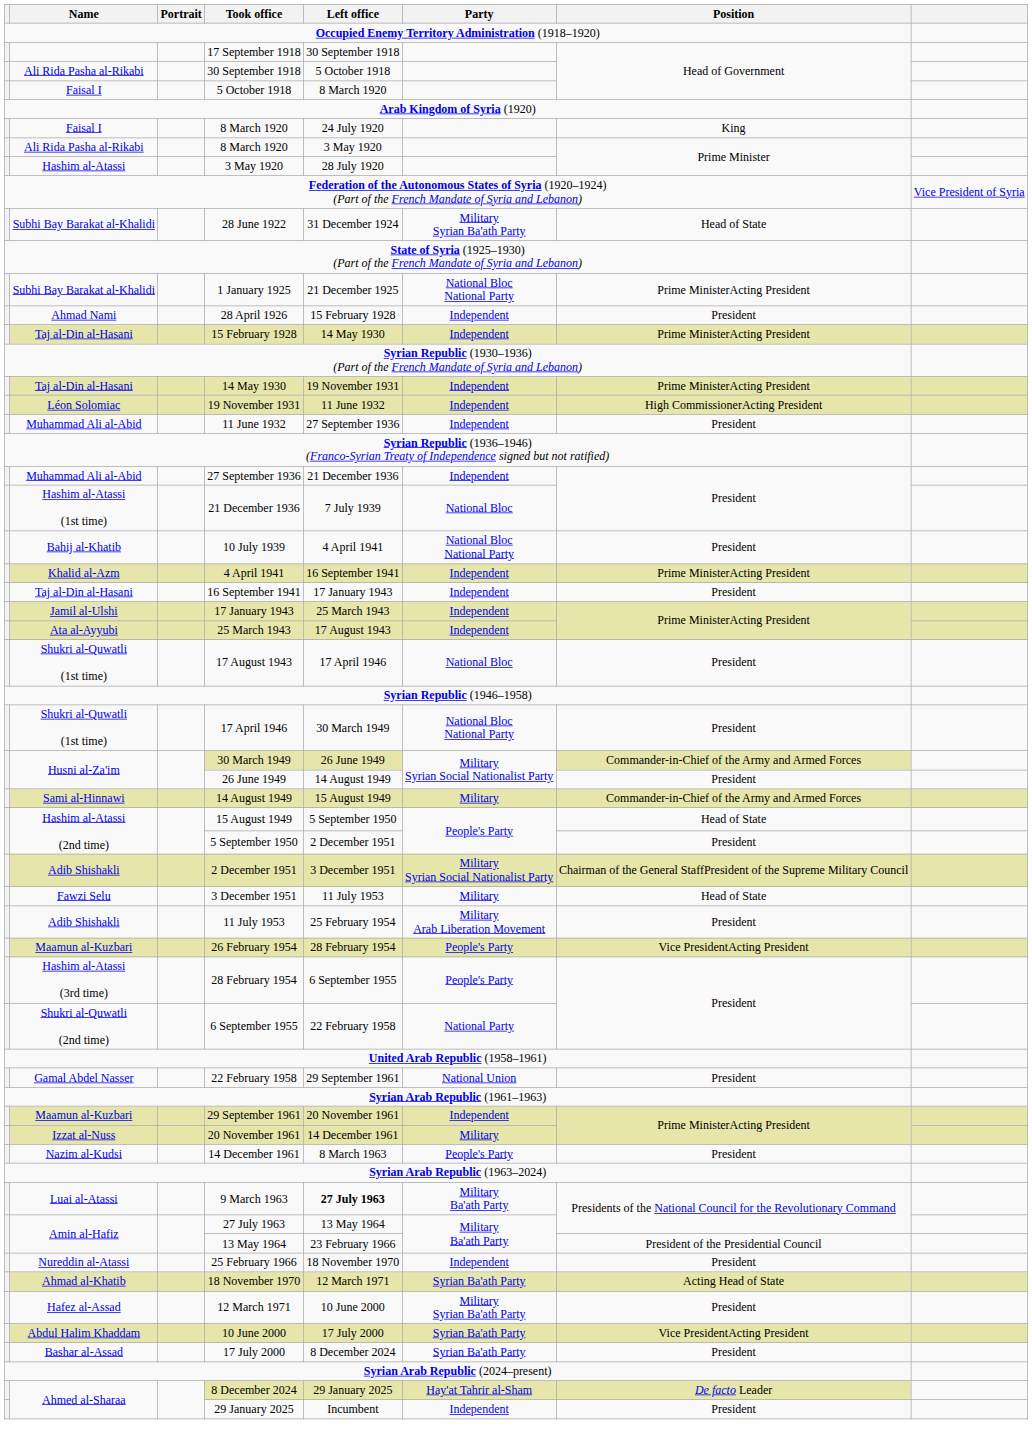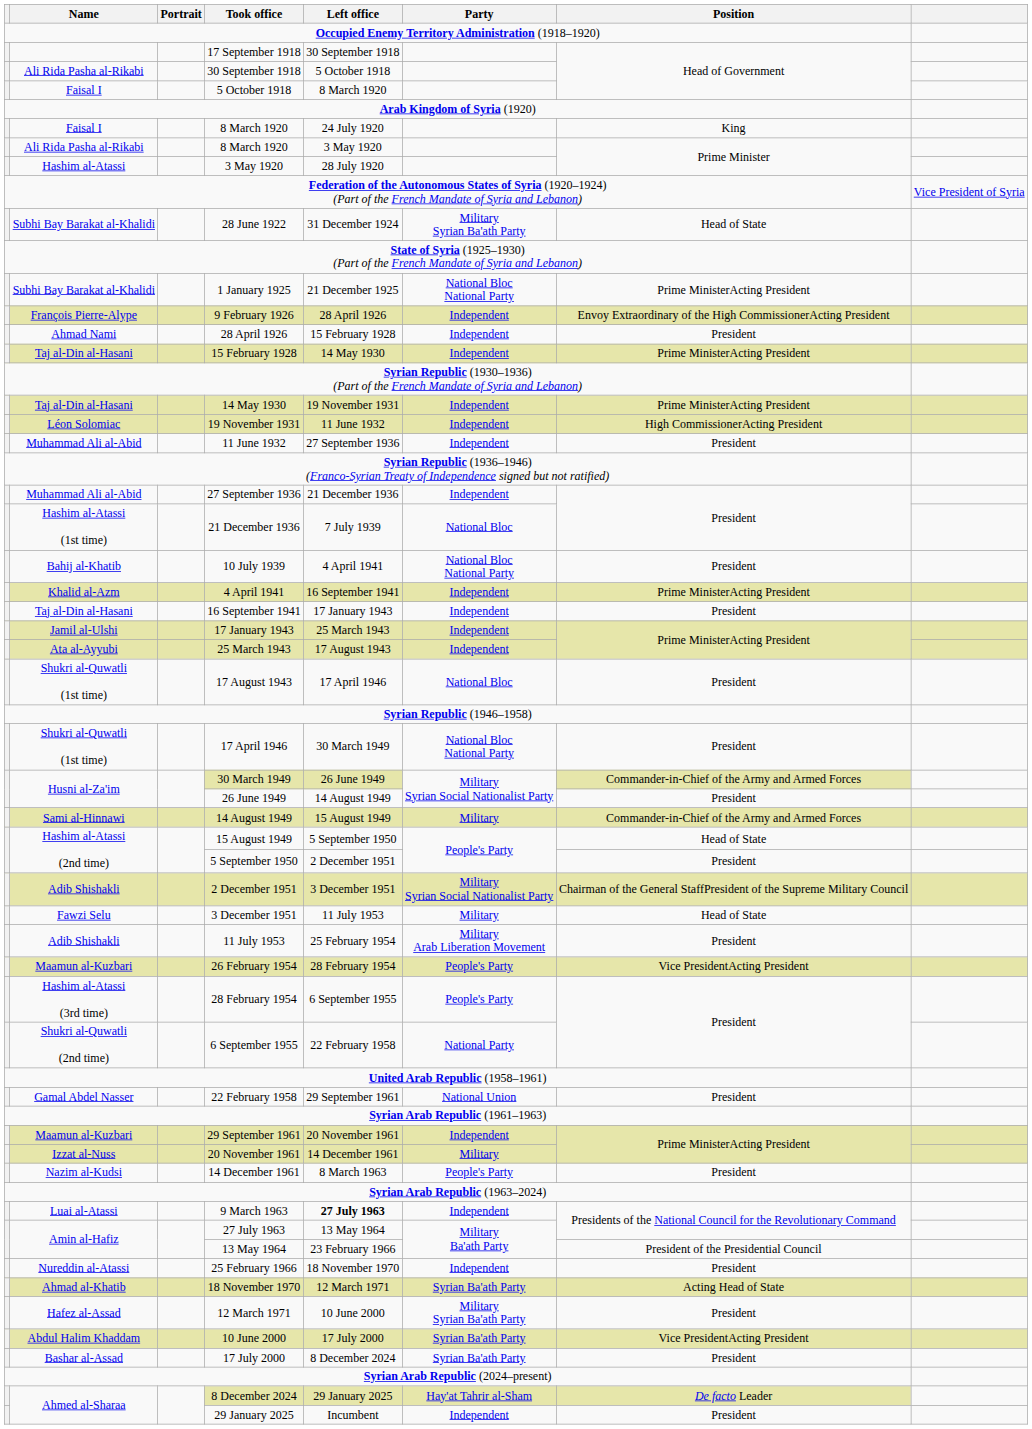+ row: (84, 315)
(479, 1198) Military Ba'ath Party -> (479, 1211) Independent
